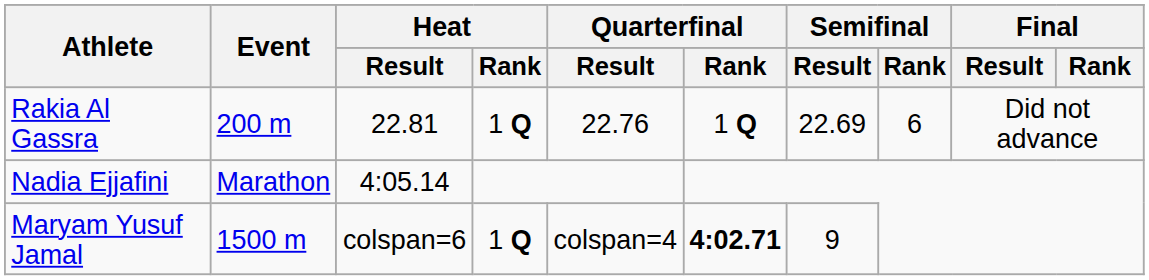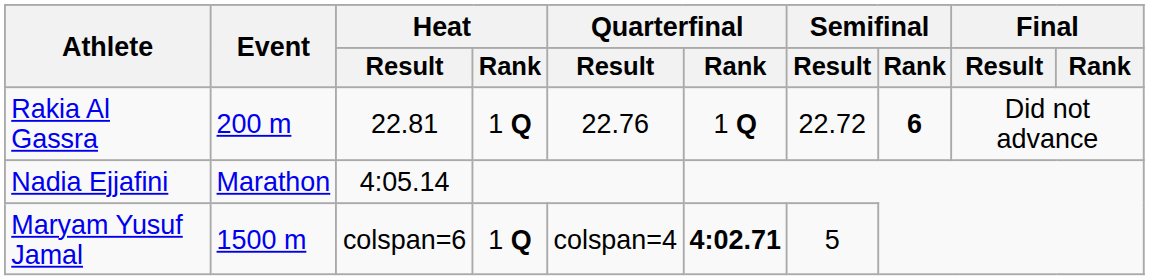(832, 124) 22.69 -> (832, 124) 22.72
(915, 124) normal -> (915, 124) bold
(832, 239) 9 -> (832, 239) 5
